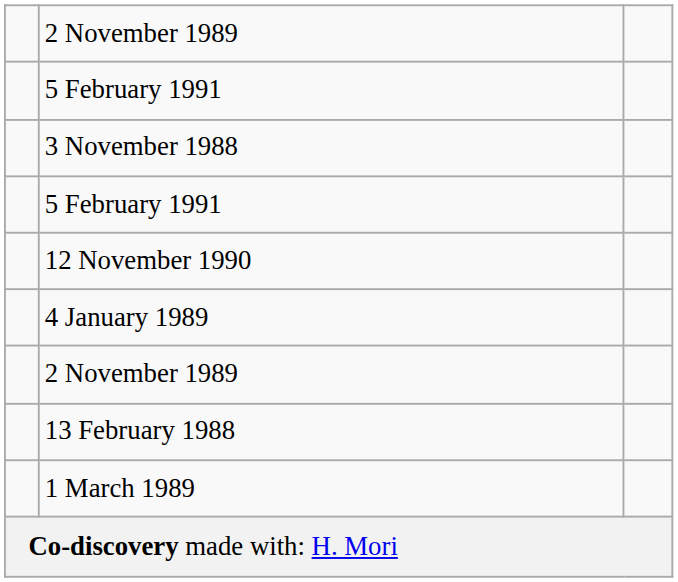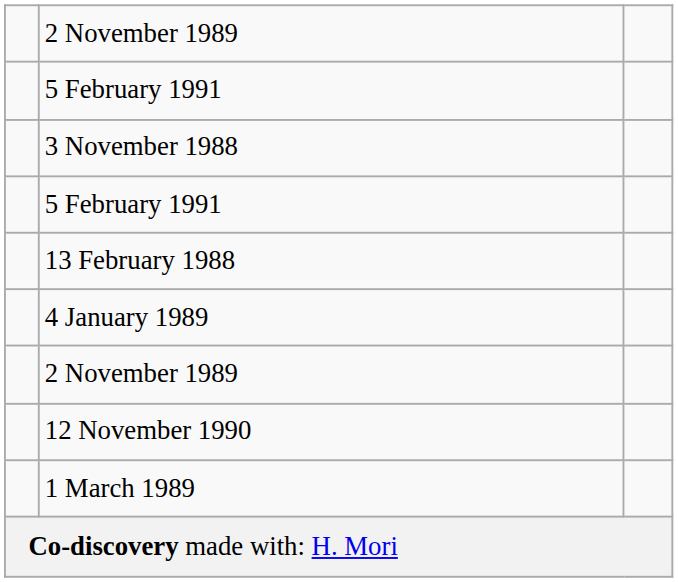rows swapped: (22, 261) <-> (22, 431)
